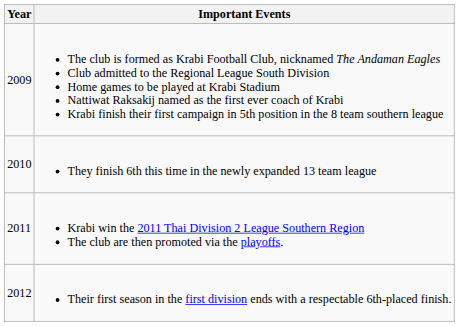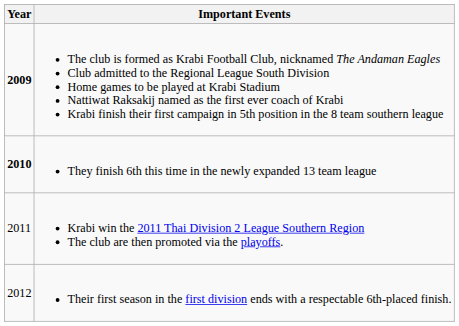(19, 79) normal -> (19, 79) bold
(19, 164) normal -> (19, 164) bold
